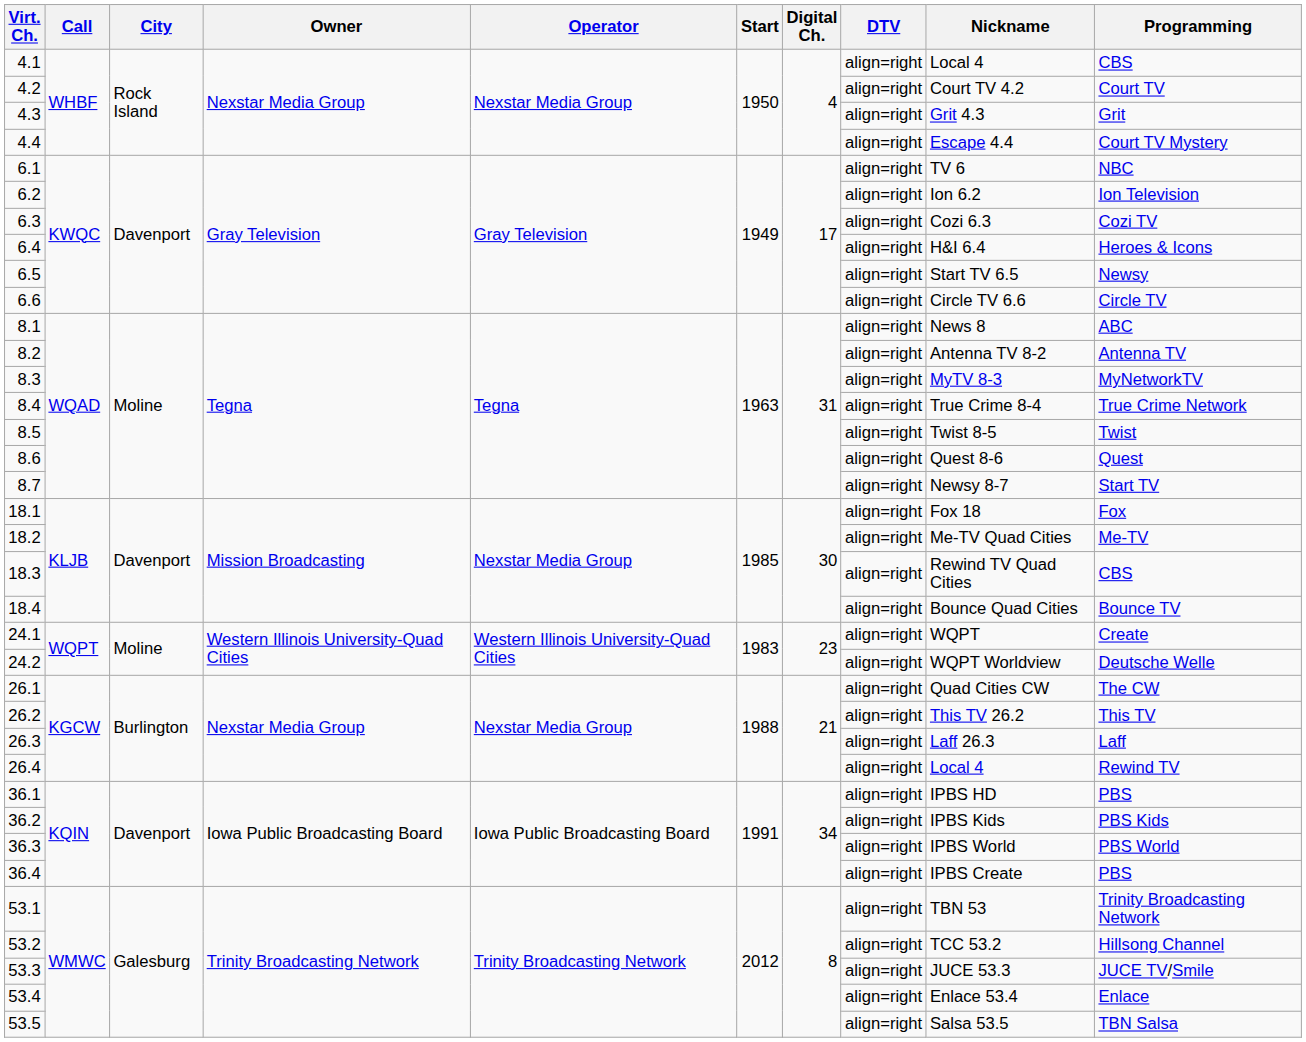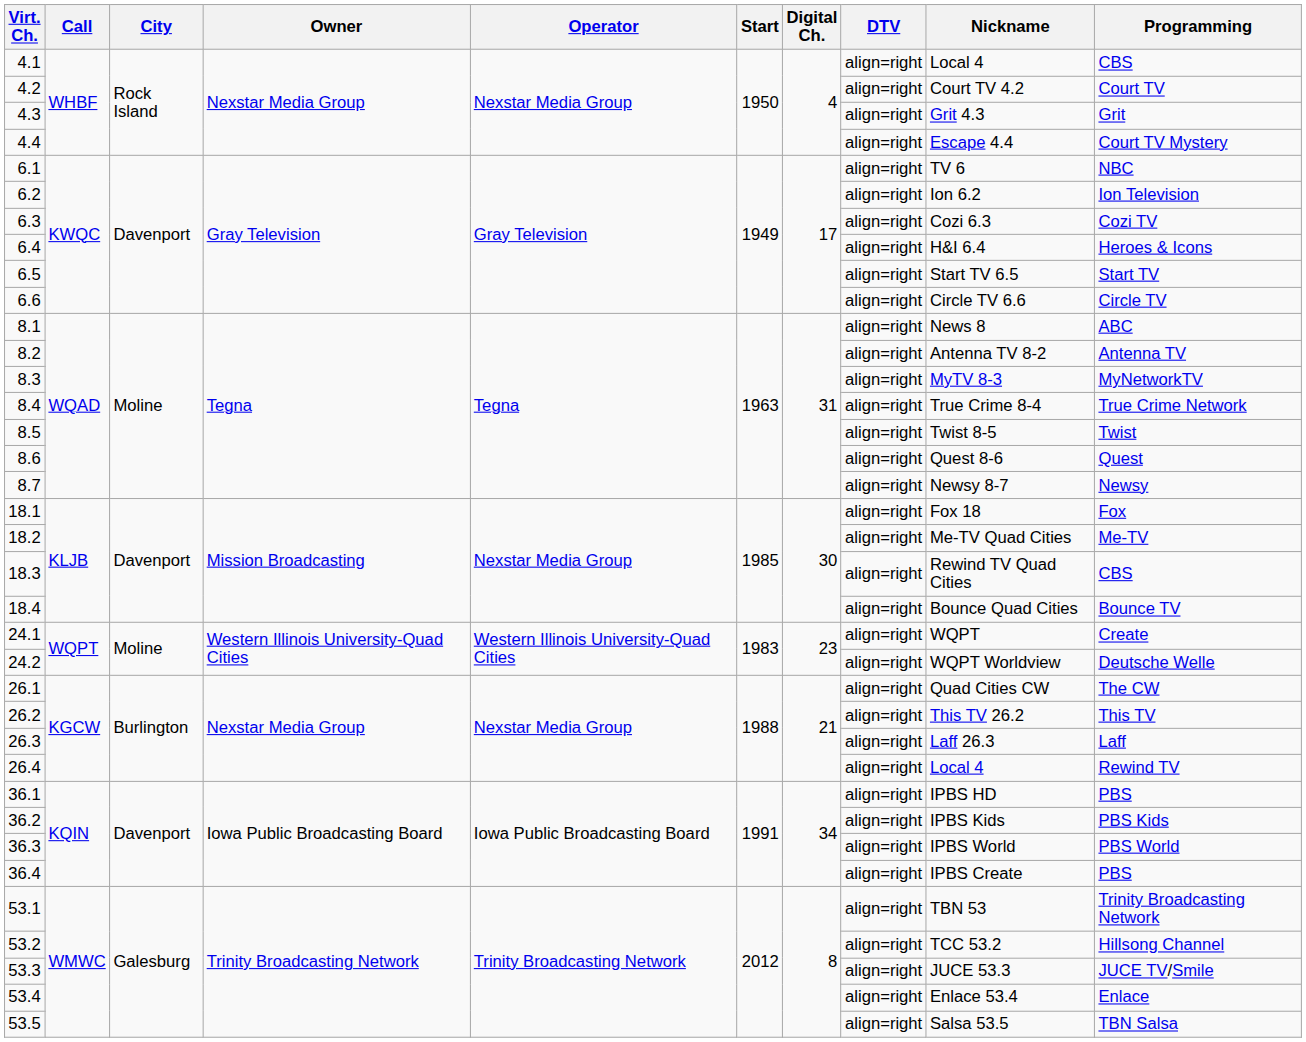(1123, 273) Newsy -> (1129, 273) Start TV
(1129, 485) Start TV -> (1123, 485) Newsy
